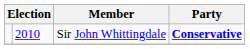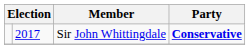(28, 34) 2010 -> (28, 34) 2017
